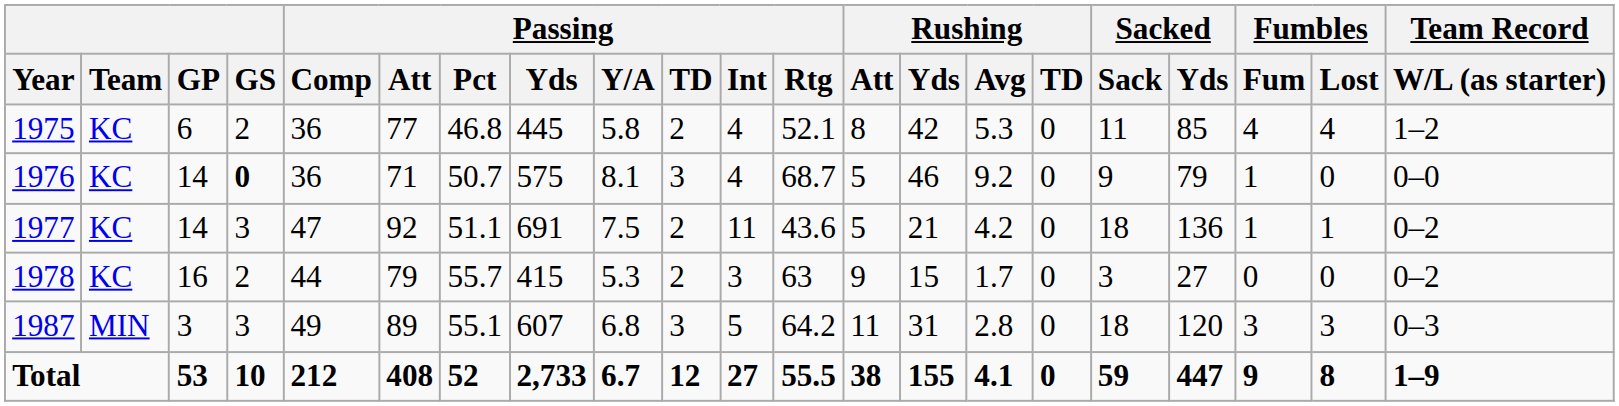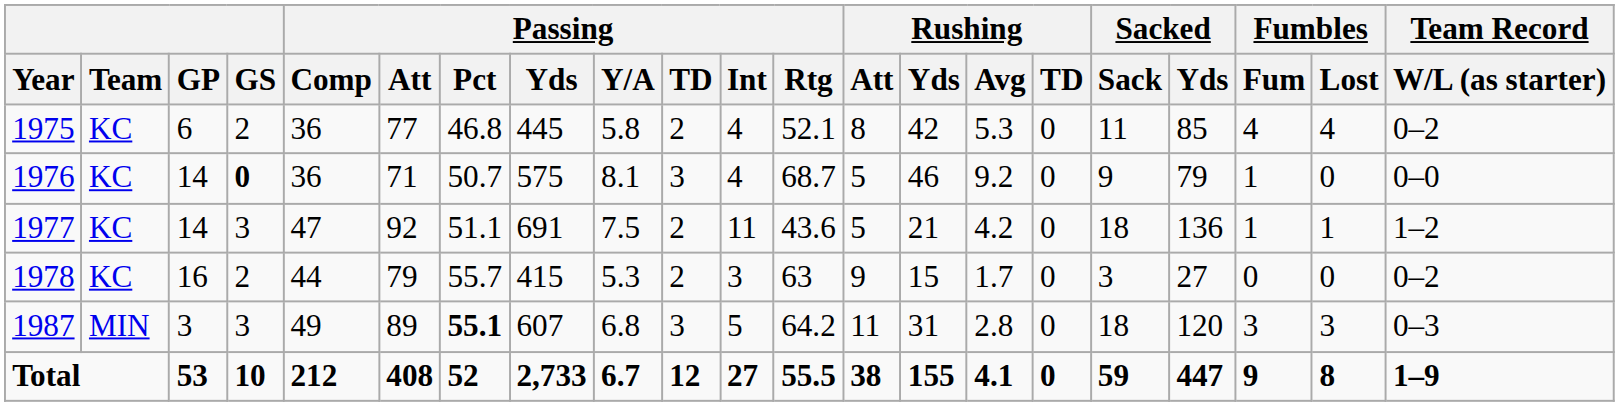(1416, 128) 1–2 -> (1416, 128) 0–2
(1416, 227) 0–2 -> (1416, 227) 1–2
(475, 326) normal -> (475, 326) bold
